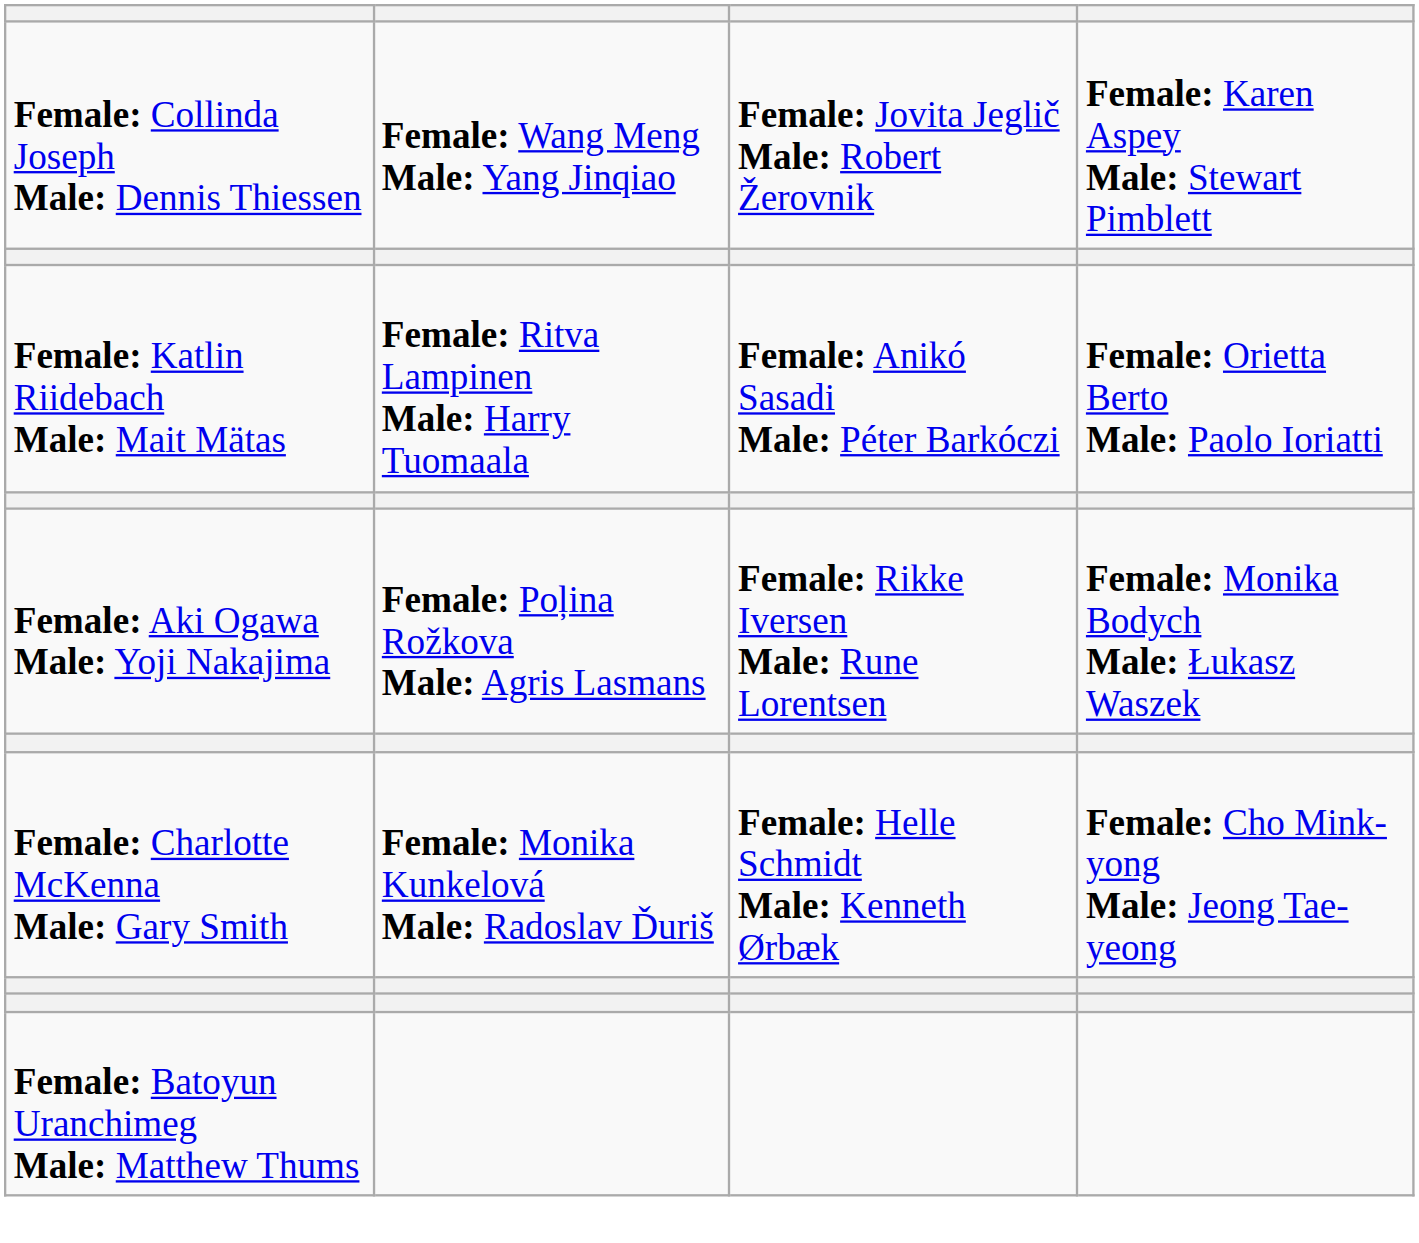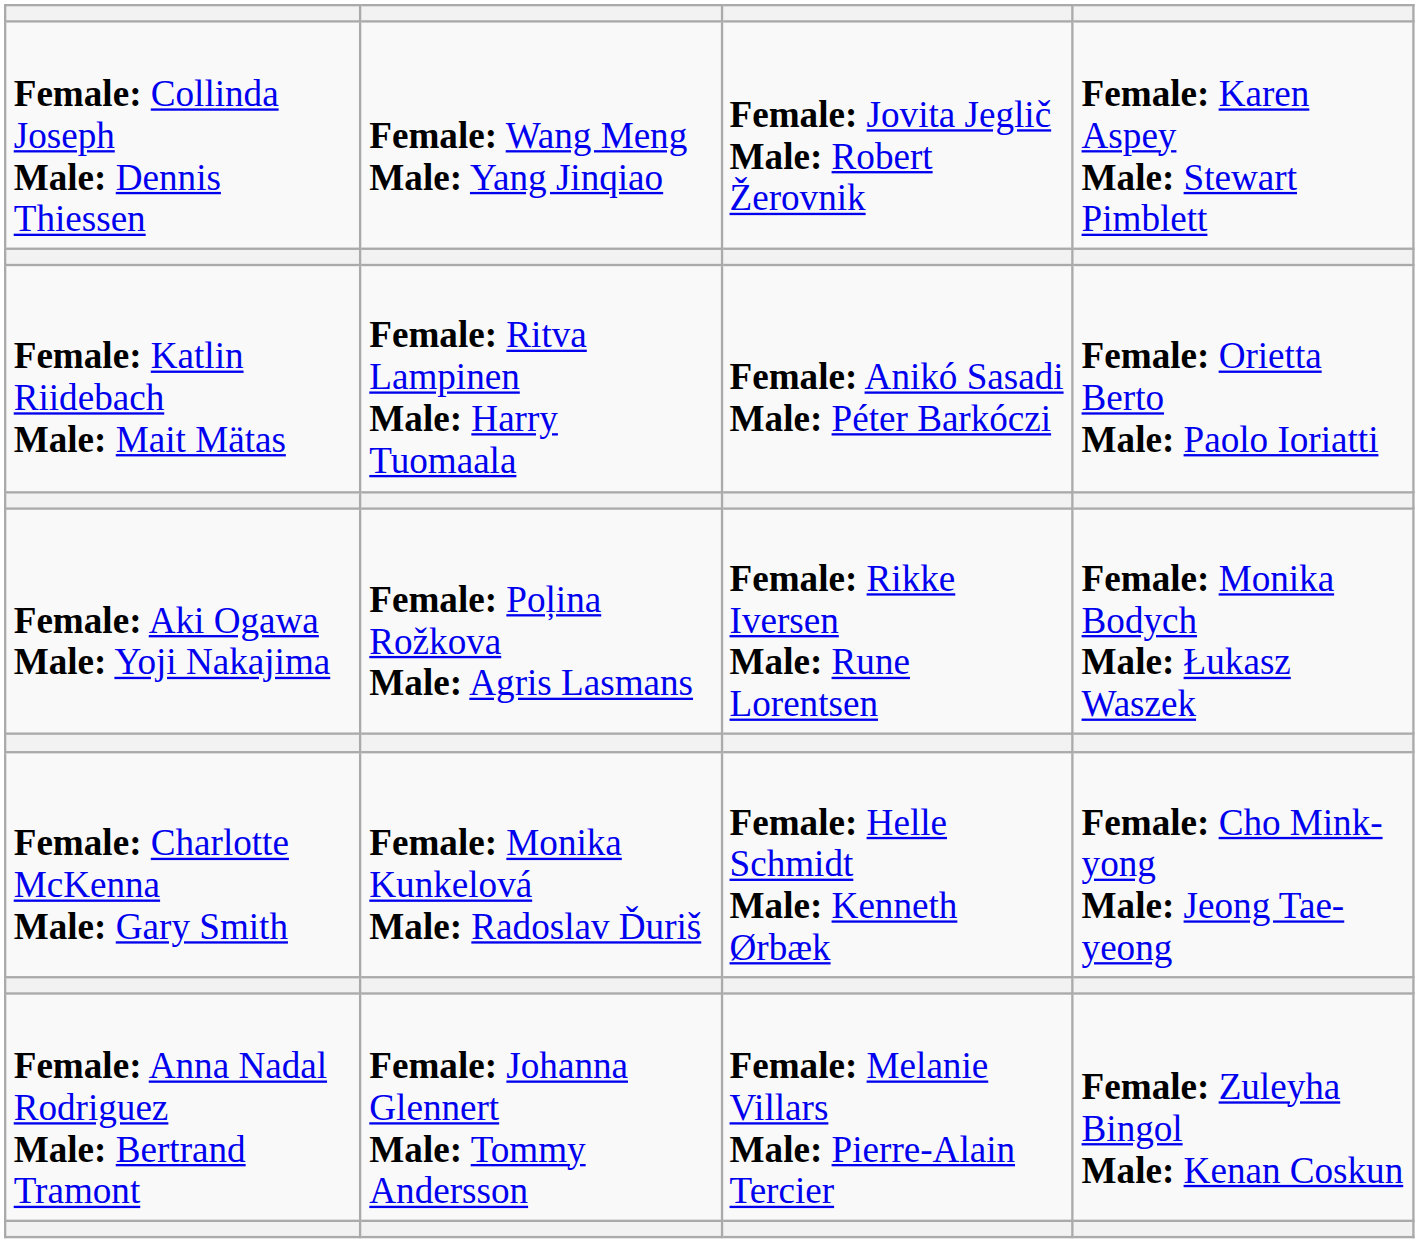+ row: (170, 1127)
- row: (187, 1123)
